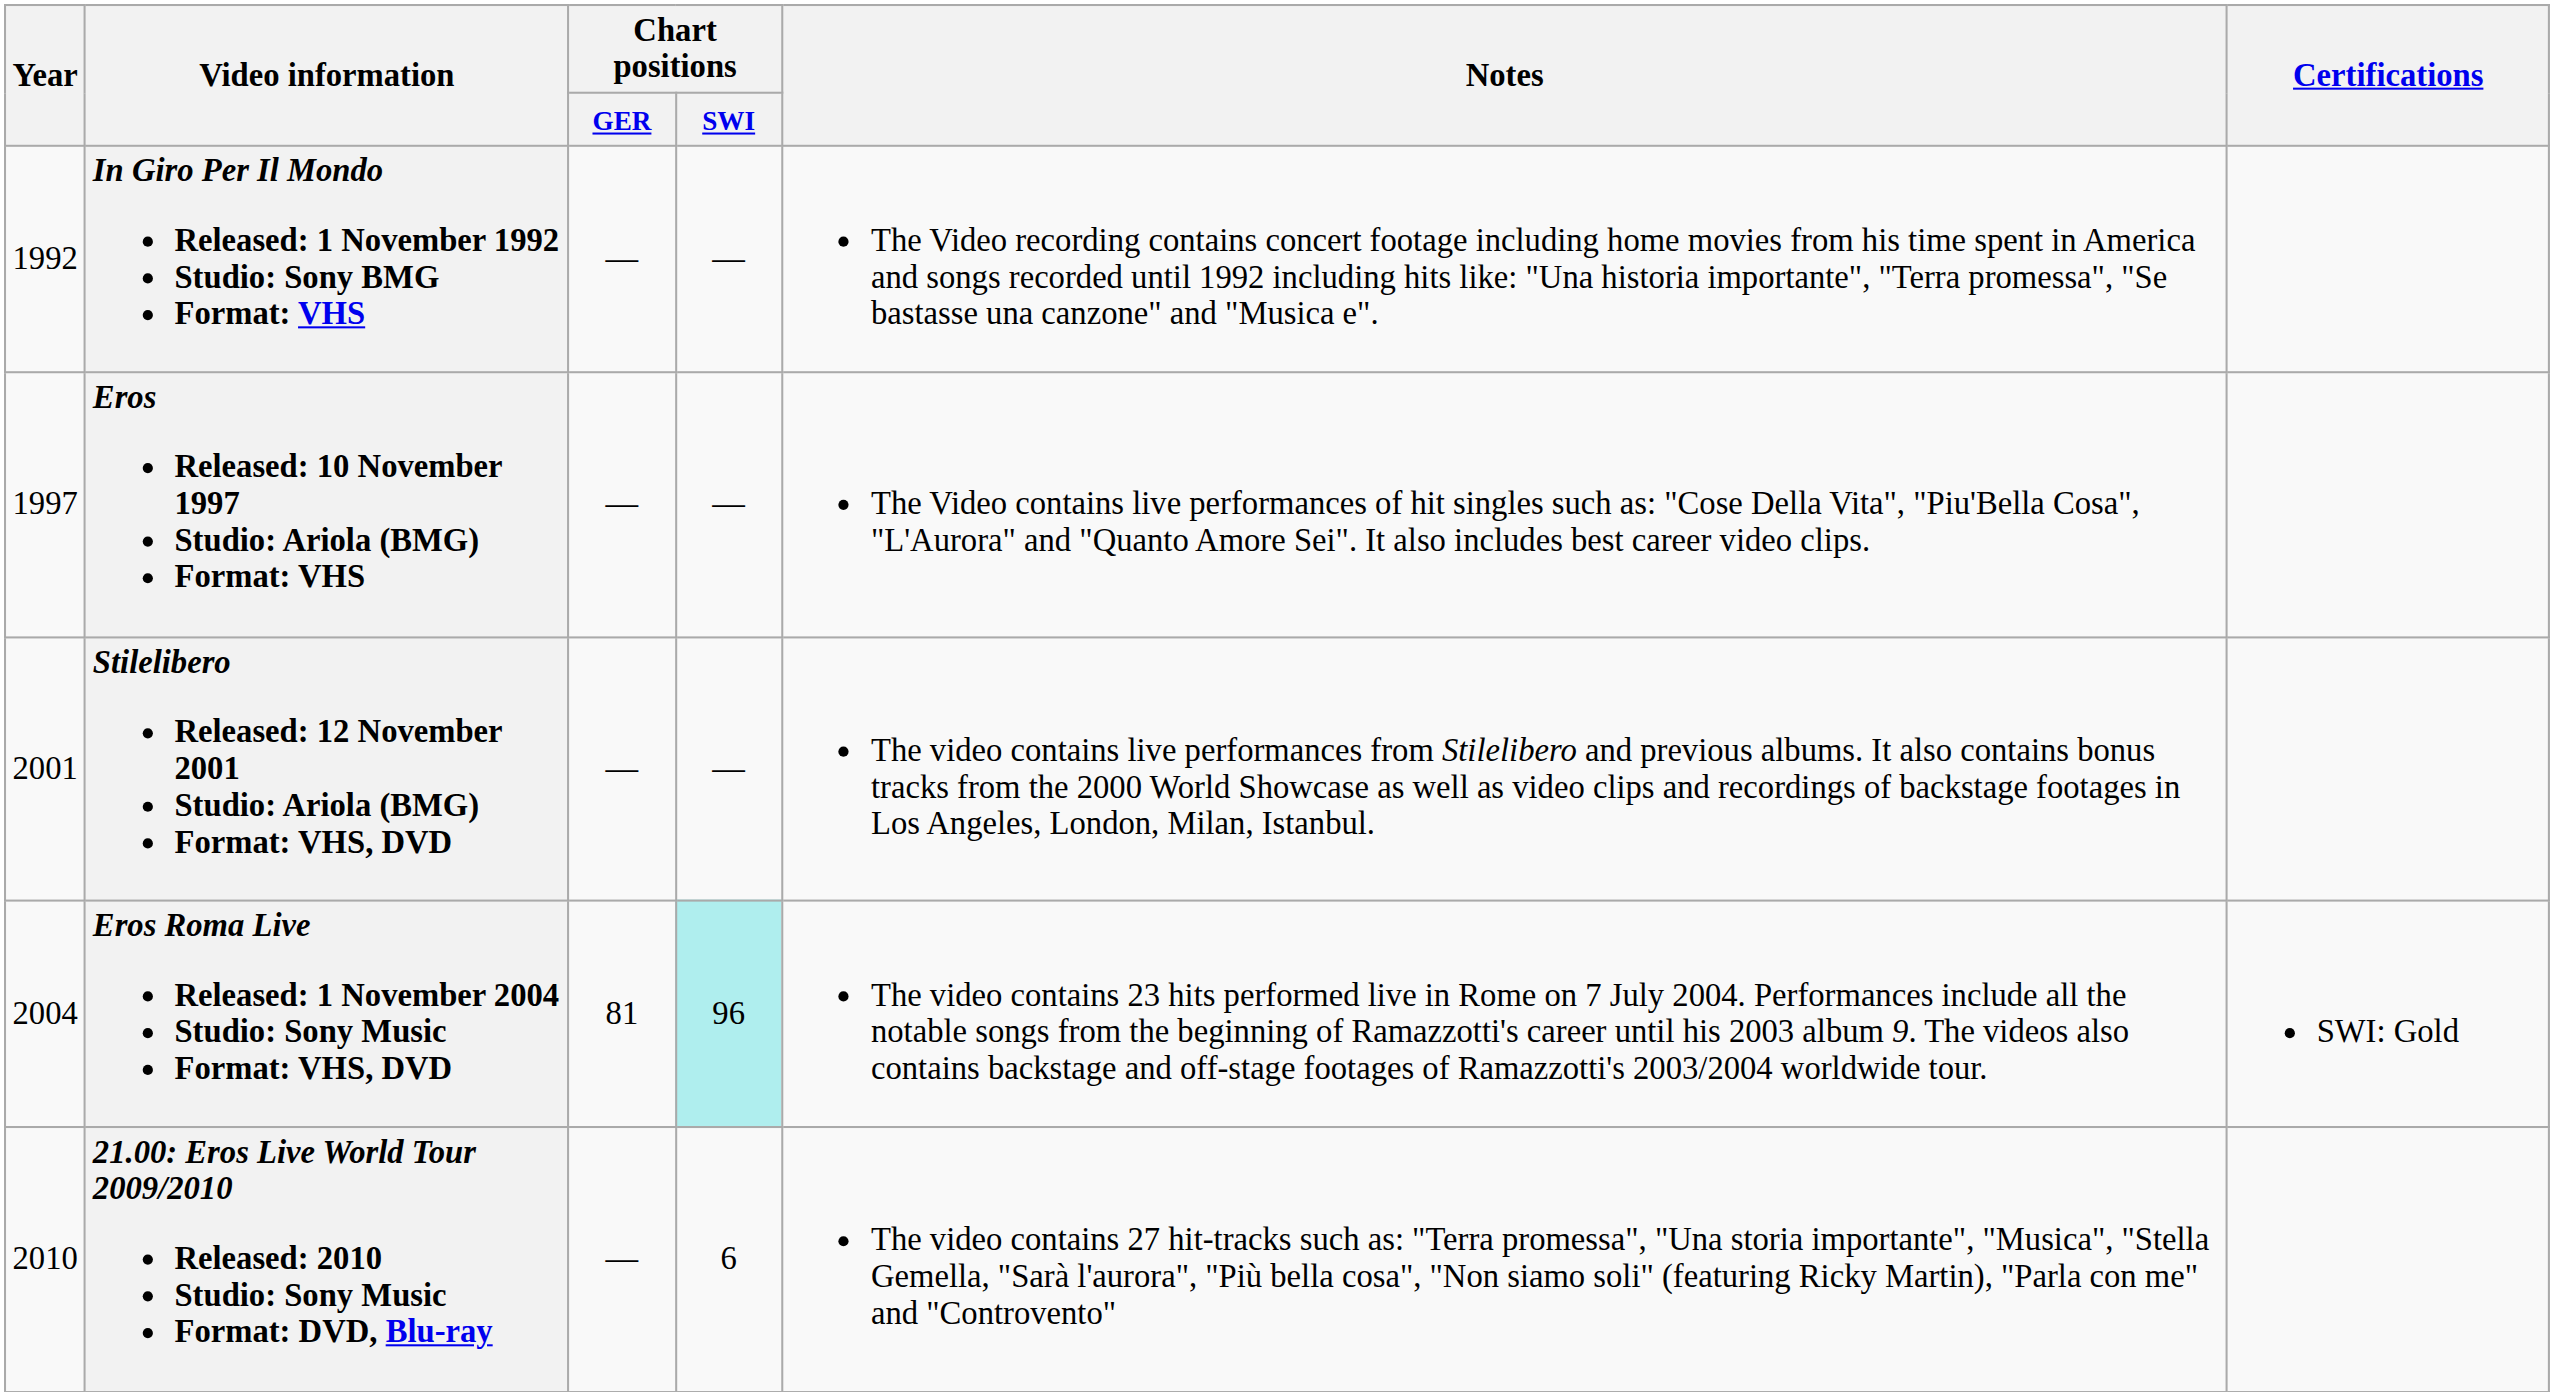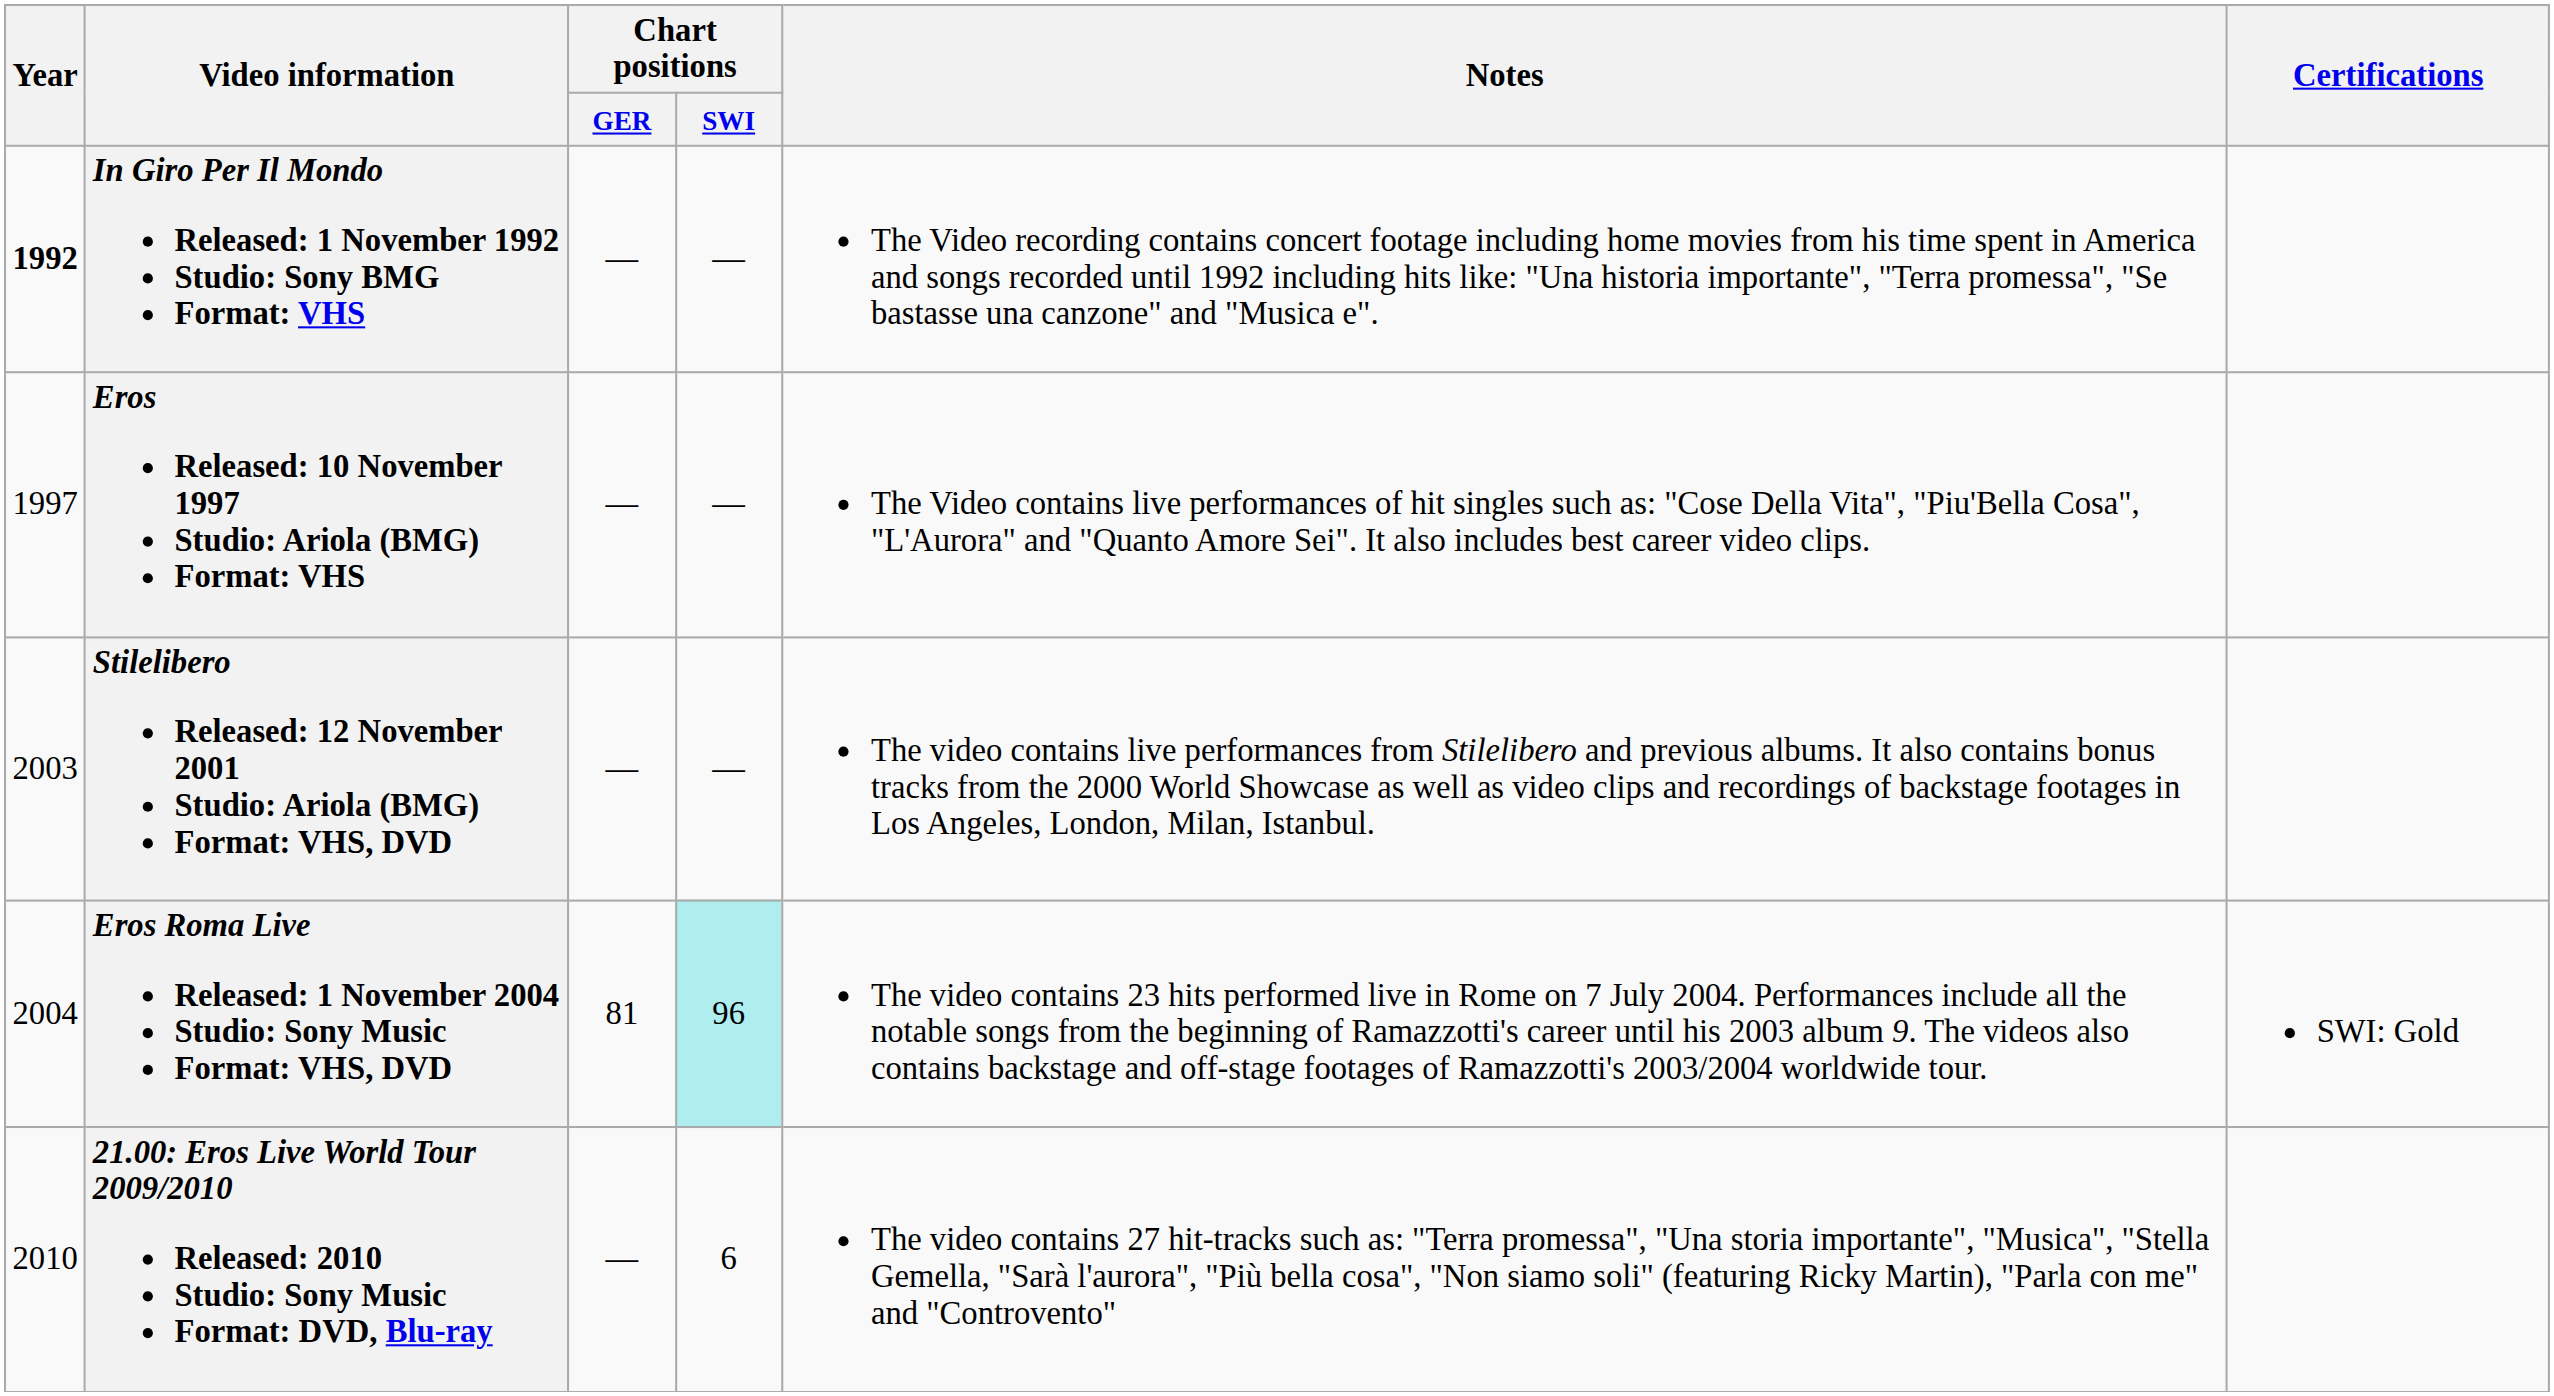(45, 258) normal -> (45, 258) bold
(45, 767) 2001 -> (45, 767) 2003
